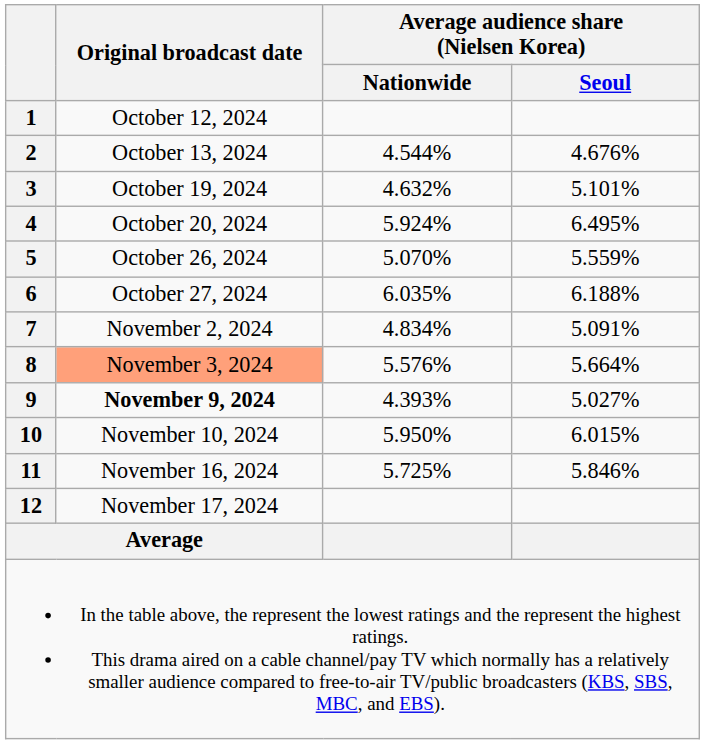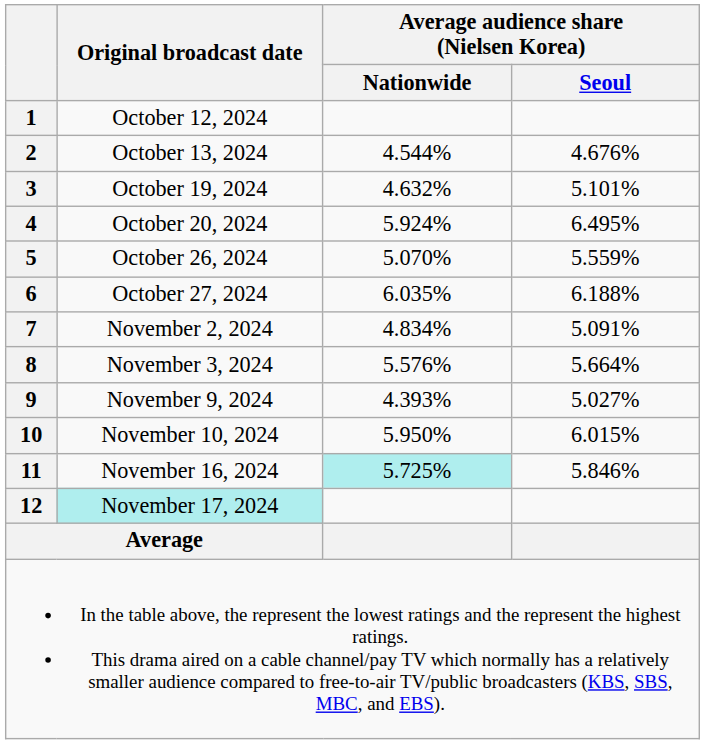(190, 364) lightsalmon background -> (190, 364) no background
(190, 399) bold -> (190, 399) normal
(417, 470) no background -> (417, 470) paleturquoise background
(190, 505) no background -> (190, 505) paleturquoise background
